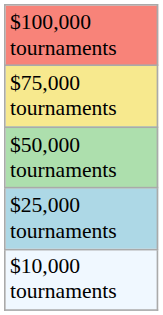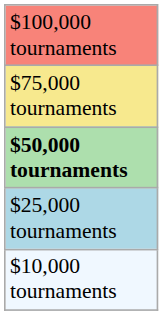(63, 156) normal -> (69, 156) bold
